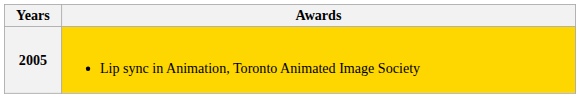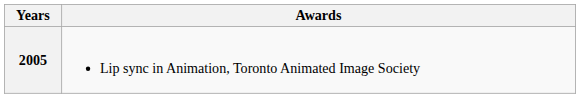(318, 68) gold background -> (318, 68) no background
